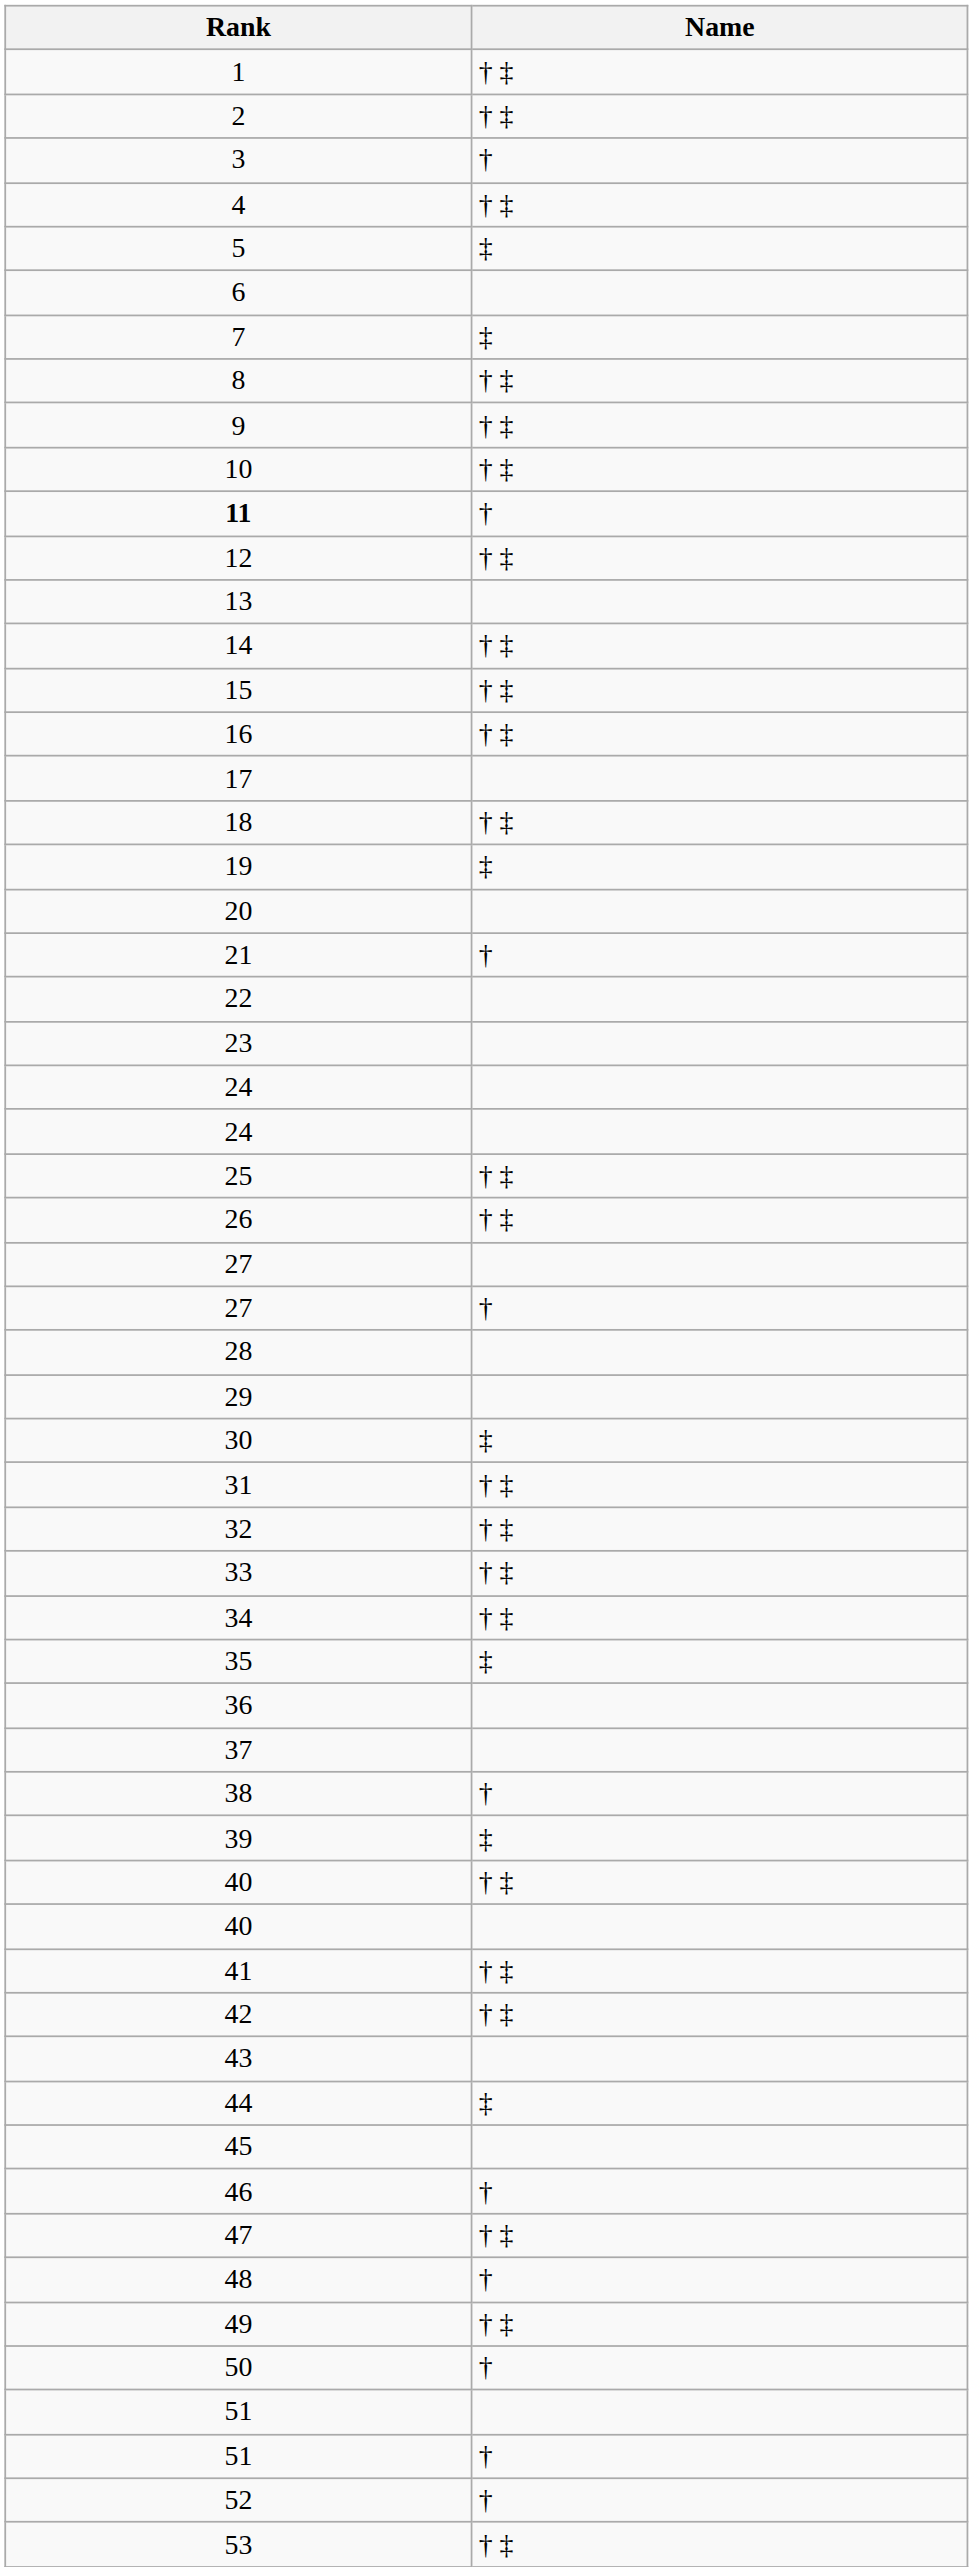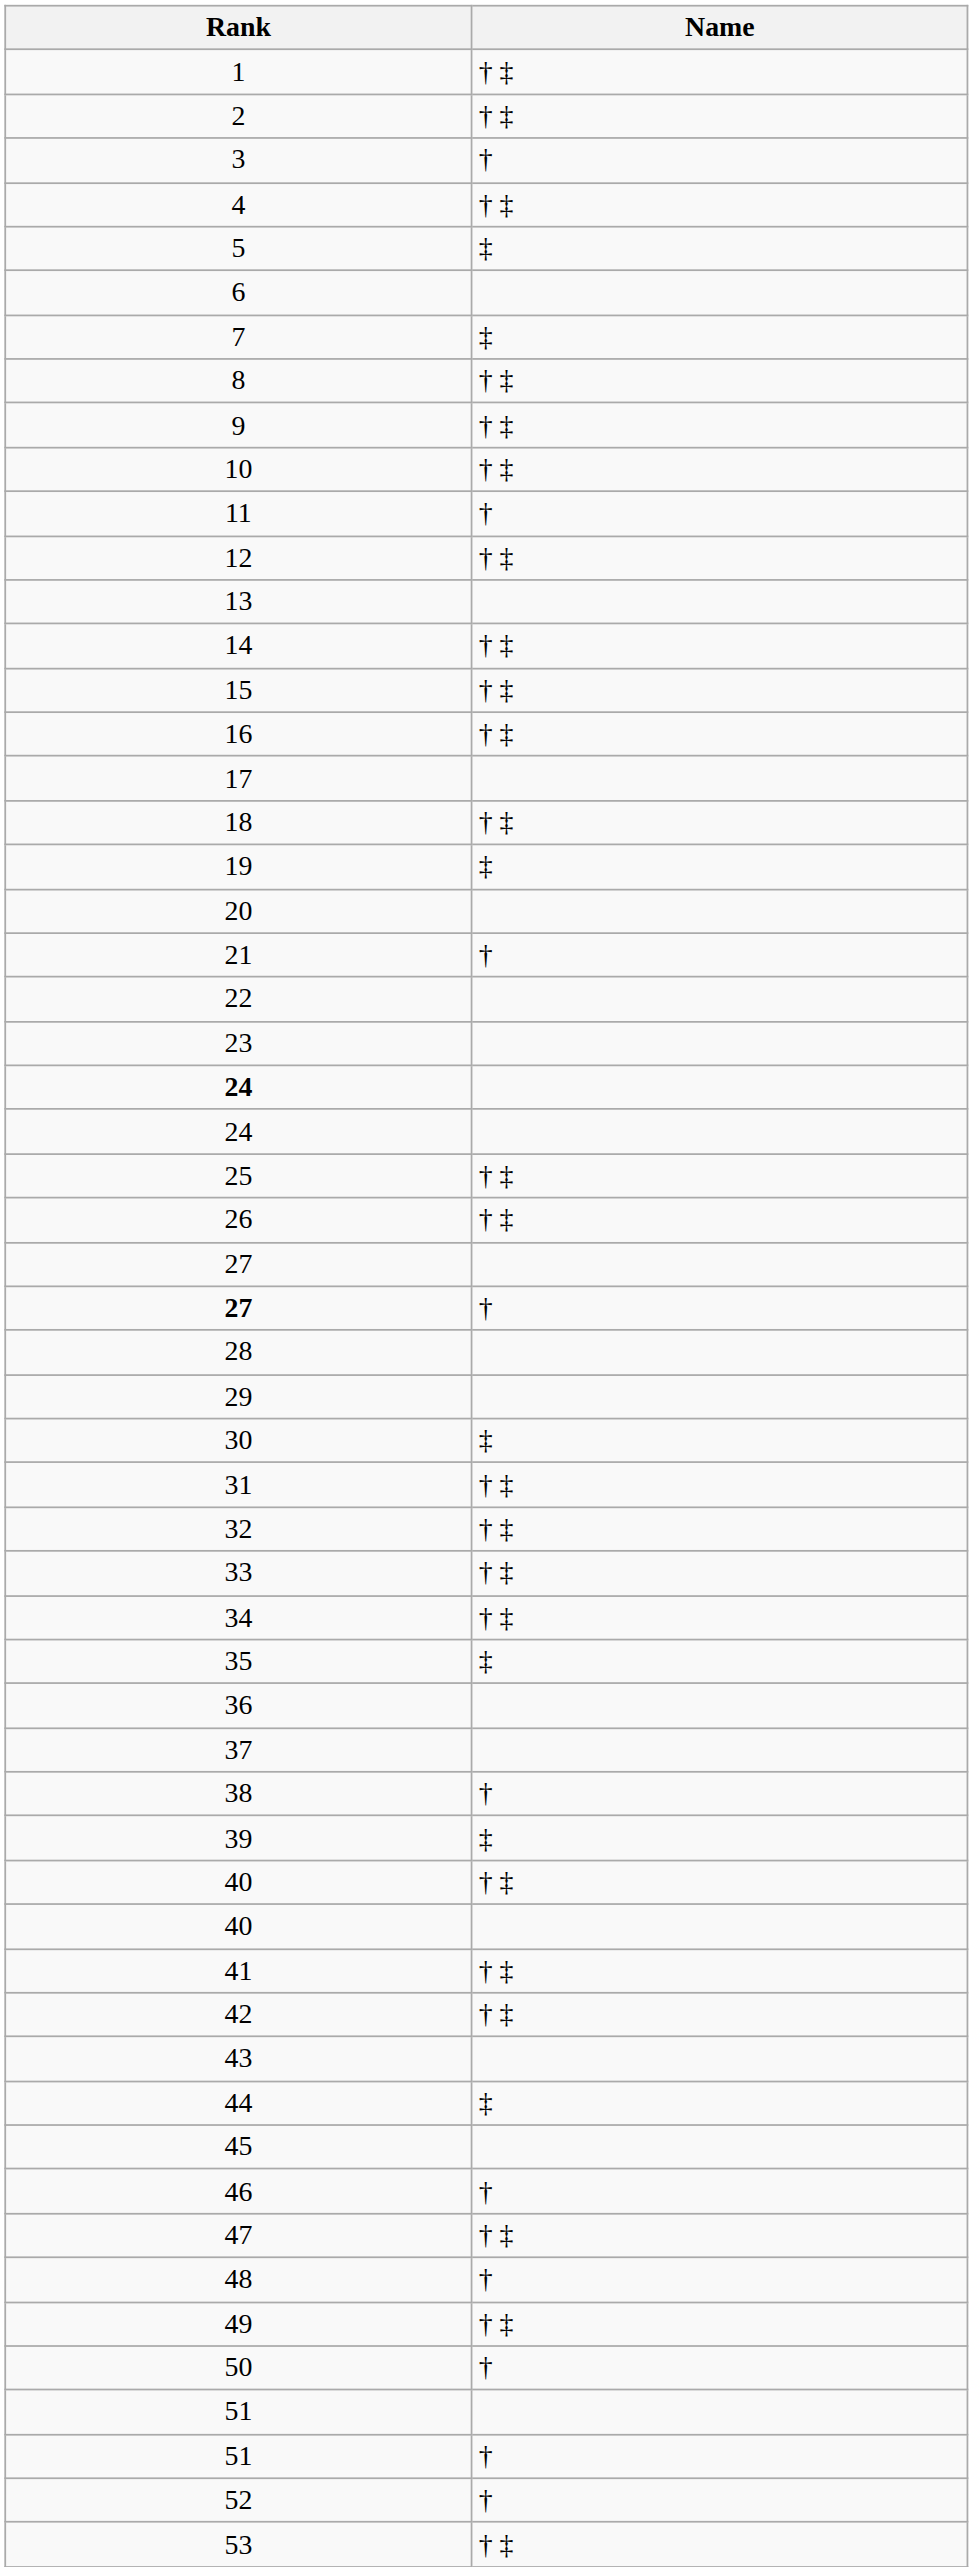(238, 513) bold -> (238, 513) normal
(238, 1087) normal -> (238, 1087) bold
(238, 1307) normal -> (238, 1307) bold
